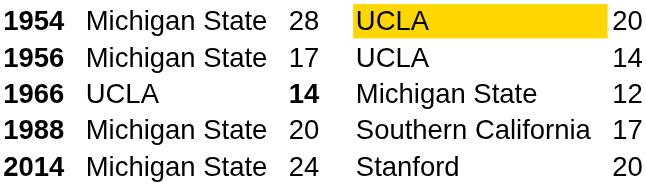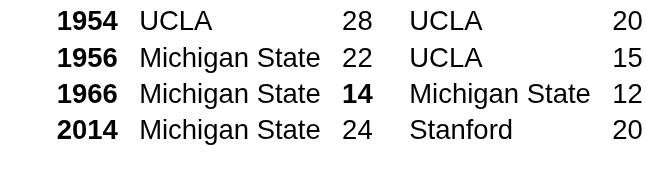(184, 21) Michigan State -> (183, 21) UCLA
(400, 21) gold background -> (454, 21) no background
(319, 58) 17 -> (373, 58) 22
(628, 58) 14 -> (628, 58) 15
(130, 94) UCLA -> (238, 94) Michigan State
- row: (41, 130)
